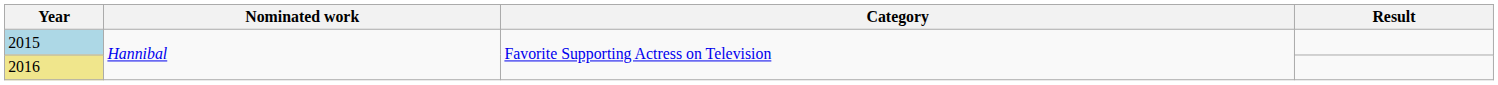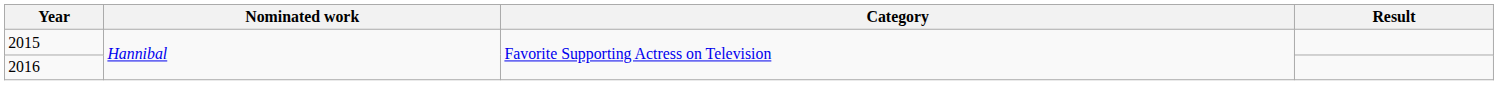(24, 42) lightblue background -> (24, 42) no background
(24, 67) khaki background -> (24, 67) no background
